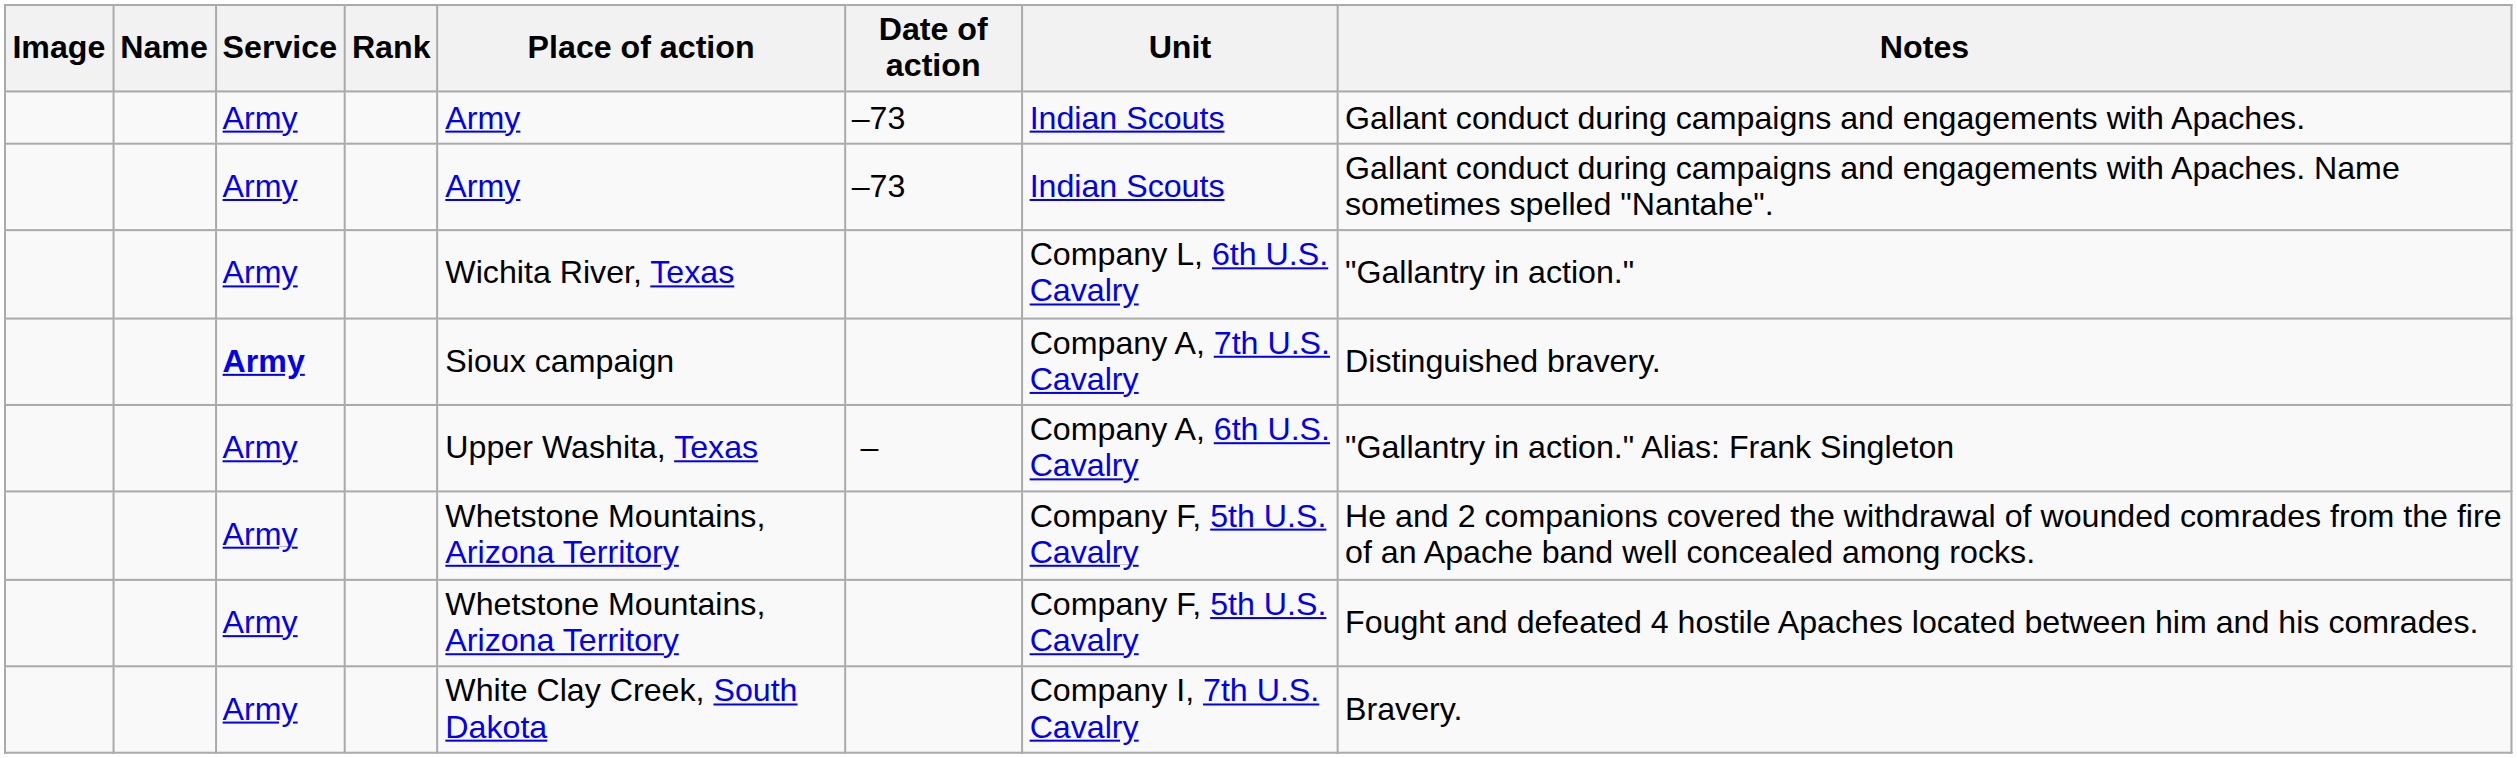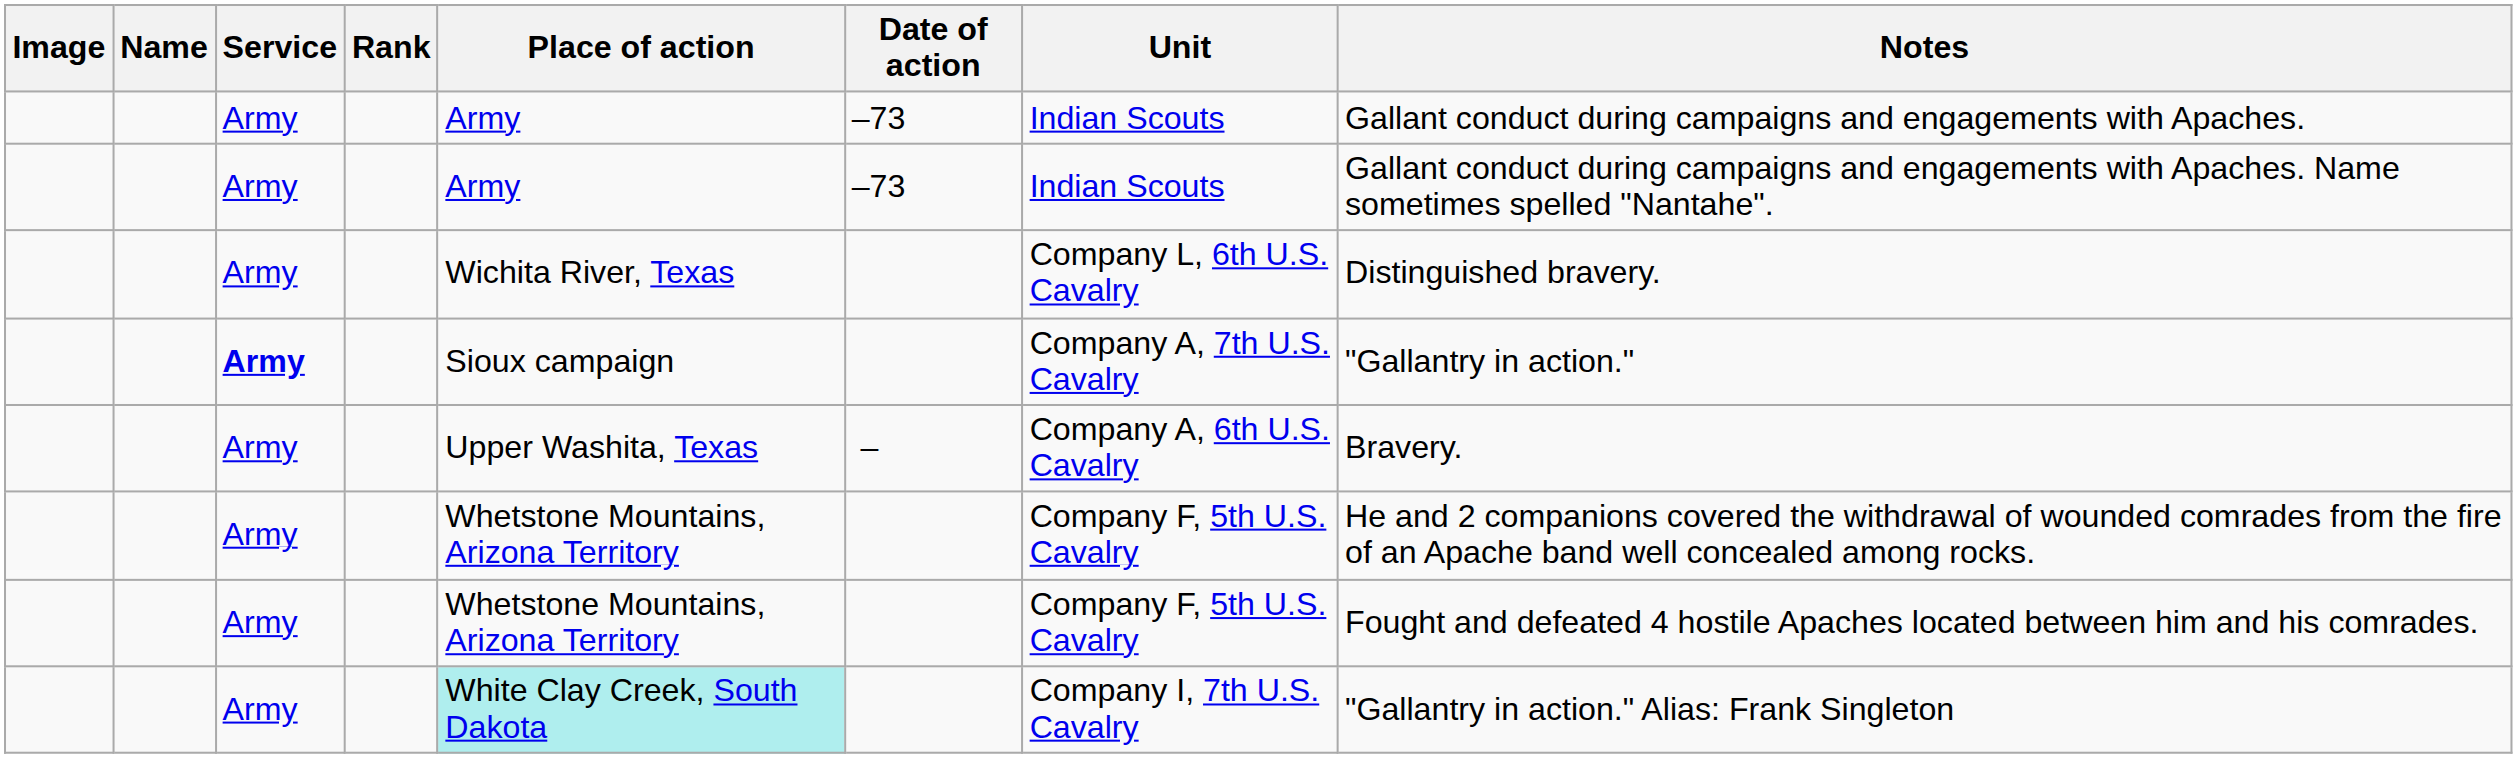(1490, 273) "Gallantry in action." -> (1503, 273) Distinguished bravery.
(1503, 360) Distinguished bravery. -> (1490, 360) "Gallantry in action."
(1650, 447) "Gallantry in action." Alias: Frank Singleton -> (1404, 447) Bravery.
(621, 709) no background -> (621, 709) paleturquoise background
(1404, 709) Bravery. -> (1650, 709) "Gallantry in action." Alias: Frank Singleton
